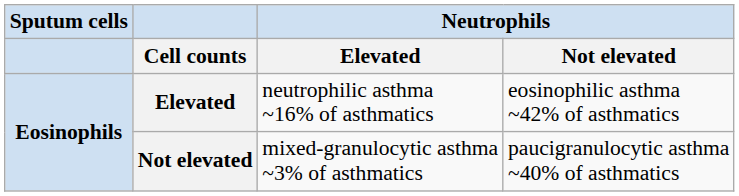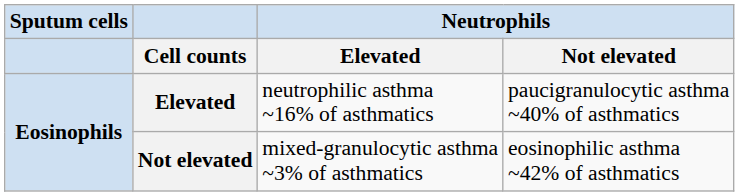(594, 102) eosinophilic asthma ~42% of asthmatics -> (619, 102) paucigranulocytic asthma ~40% of asthmatics
(619, 160) paucigranulocytic asthma ~40% of asthmatics -> (594, 160) eosinophilic asthma ~42% of asthmatics
